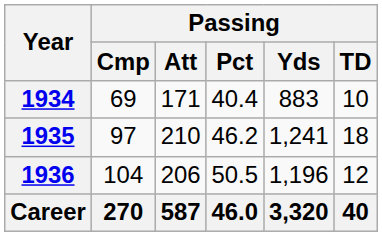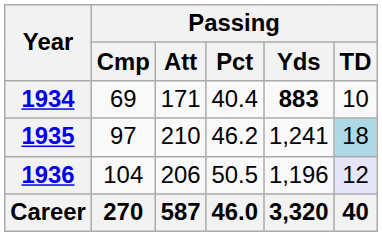(299, 99) normal -> (299, 99) bold
(355, 136) no background -> (355, 136) lightblue background
(355, 174) no background -> (355, 174) lavender background
